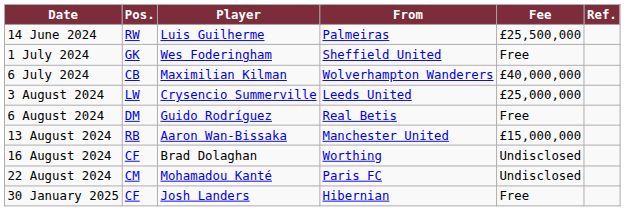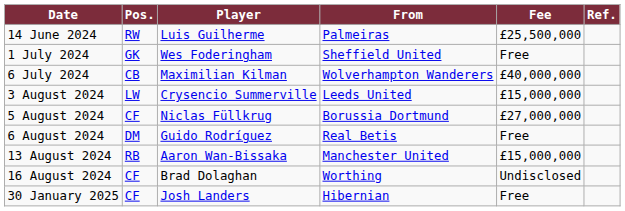(540, 95) £25,000,000 -> (540, 95) £15,000,000
+ row: (56, 115)
- row: (59, 176)
